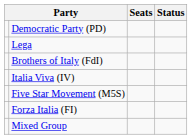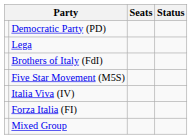rows swapped: (43, 77) <-> (68, 93)
